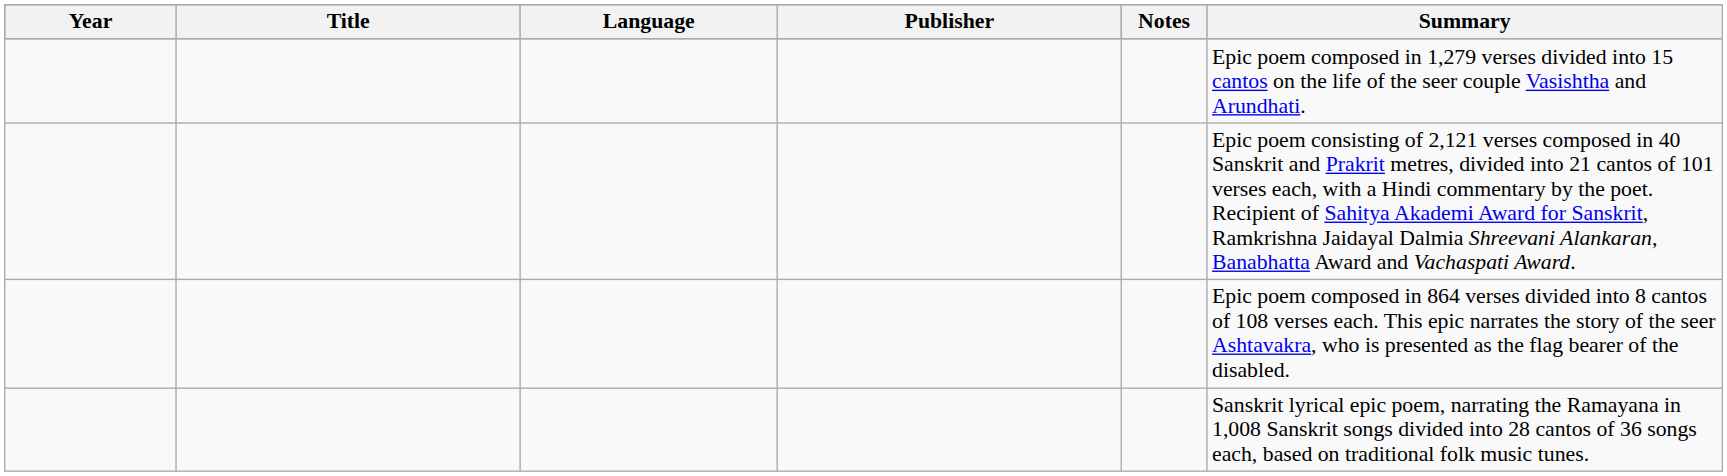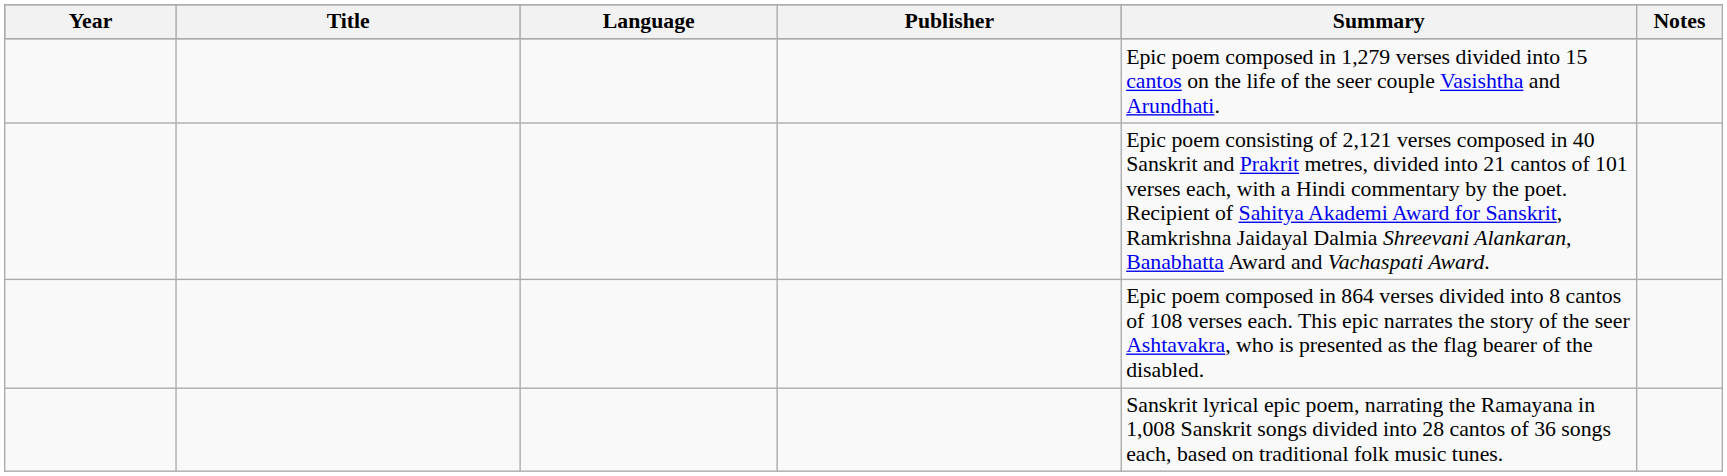columns swapped: (1465, 21) <-> (1164, 21)
